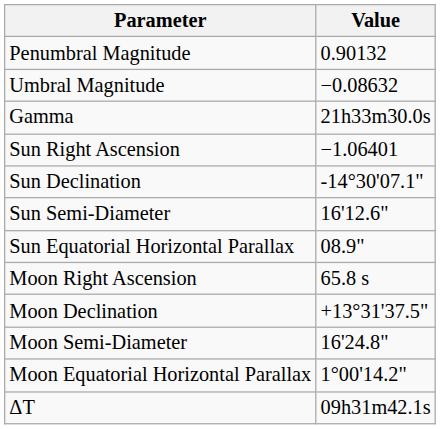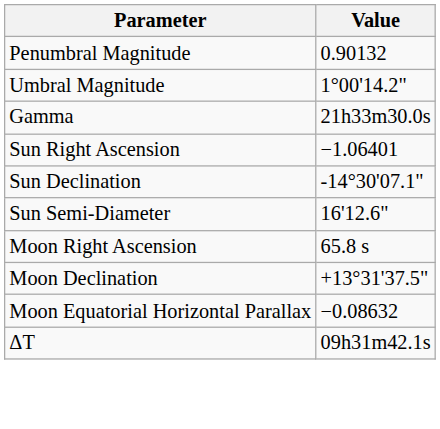(359, 85) −0.08632 -> (364, 85) 1°00'14.2"
- row: (152, 246)
- row: (98, 342)
(364, 375) 1°00'14.2" -> (359, 310) −0.08632
